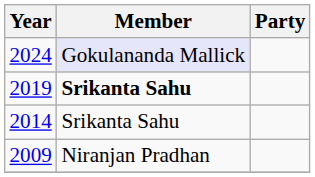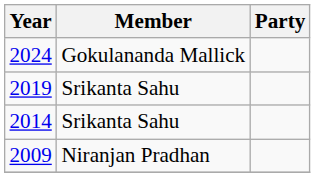(153, 54) lavender background -> (153, 54) no background
(126, 88) bold -> (120, 88) normal
